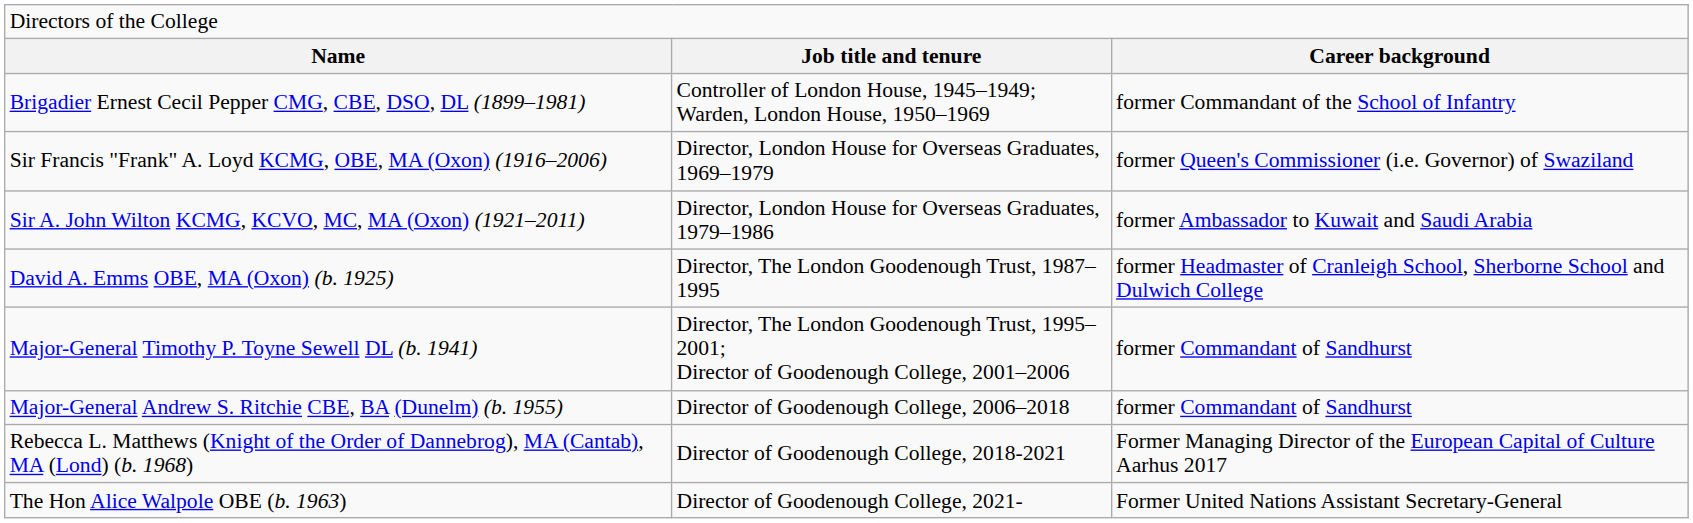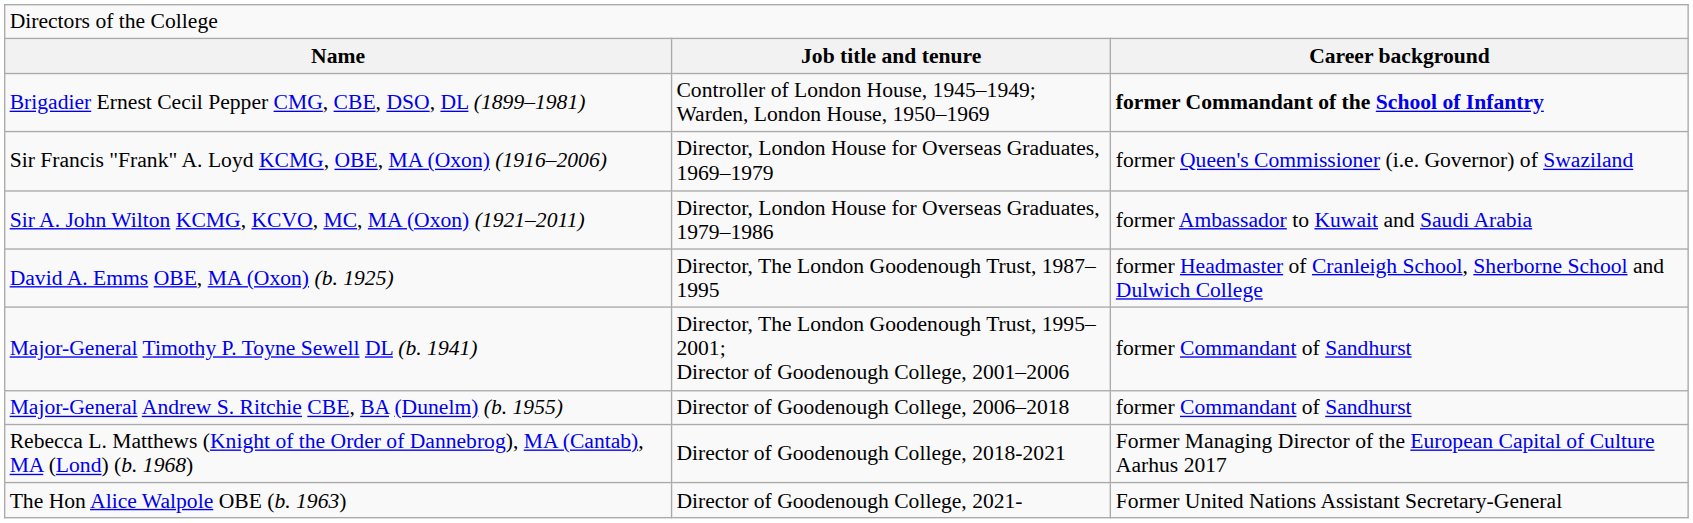(1316, 102) normal -> (1330, 102) bold
